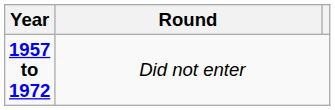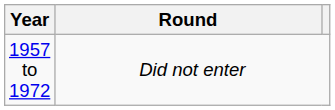(30, 70) bold -> (30, 70) normal
